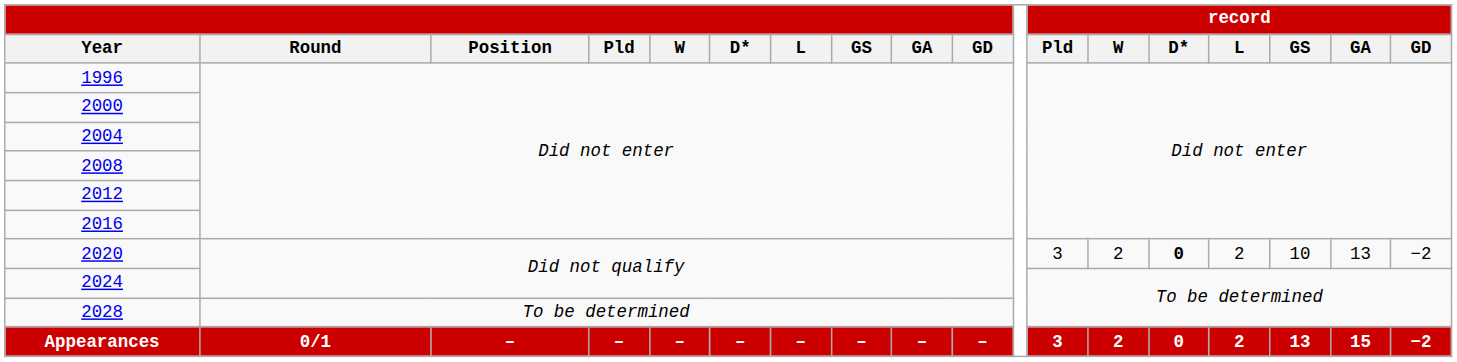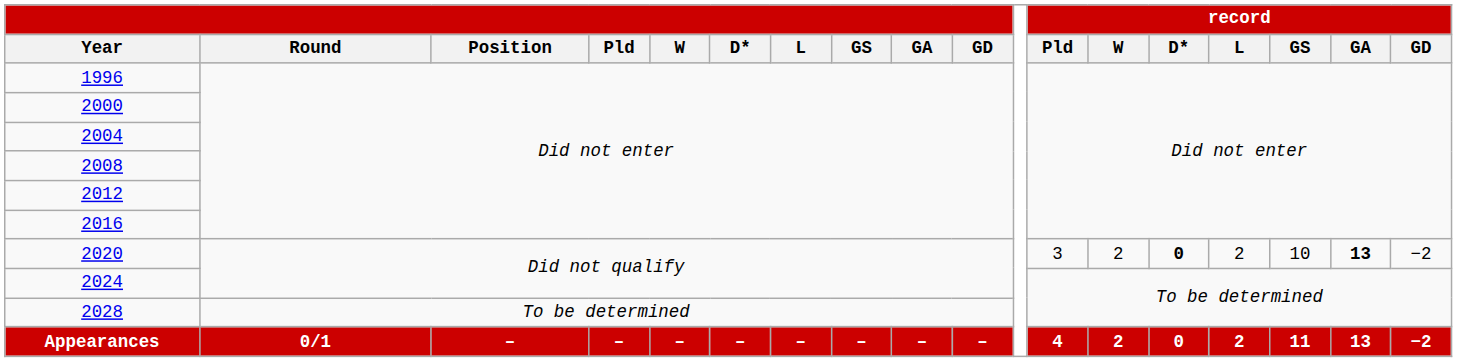(1360, 253) normal -> (1360, 253) bold
(1058, 341) 3 -> (1058, 341) 4
(1300, 341) 13 -> (1300, 341) 11
(1360, 341) 15 -> (1360, 341) 13
